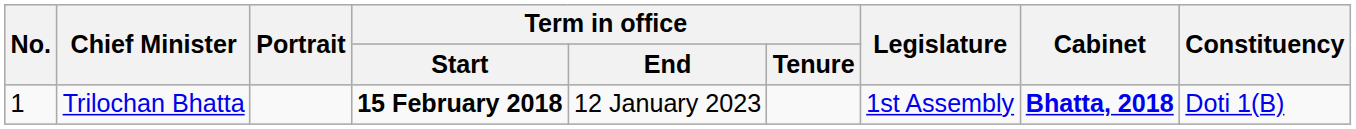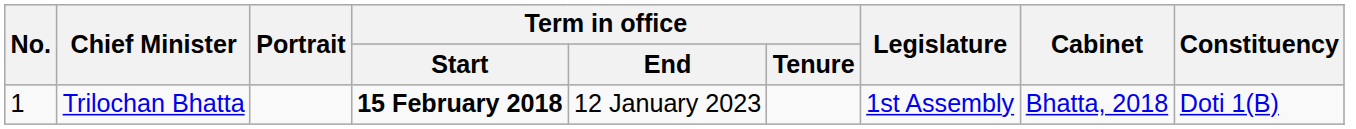(1100, 104) bold -> (1097, 104) normal
